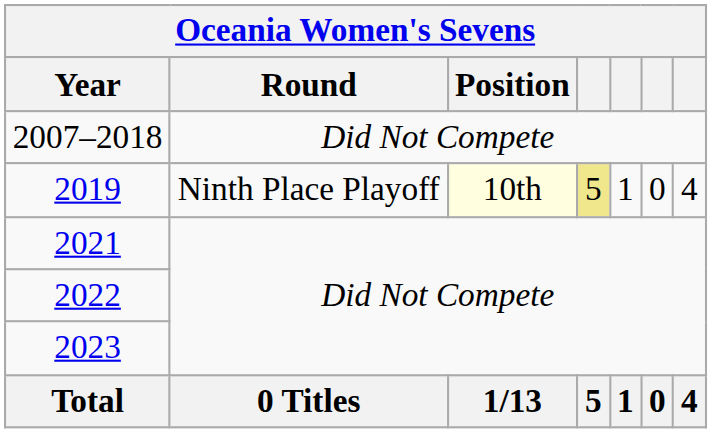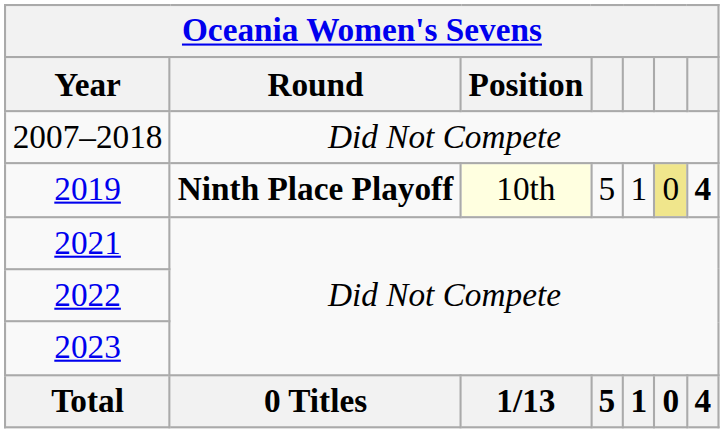(309, 189) normal -> (316, 189) bold
(593, 189) khaki background -> (607, 189) no background
(657, 189) no background -> (671, 189) khaki background
(689, 189) normal -> (703, 189) bold
